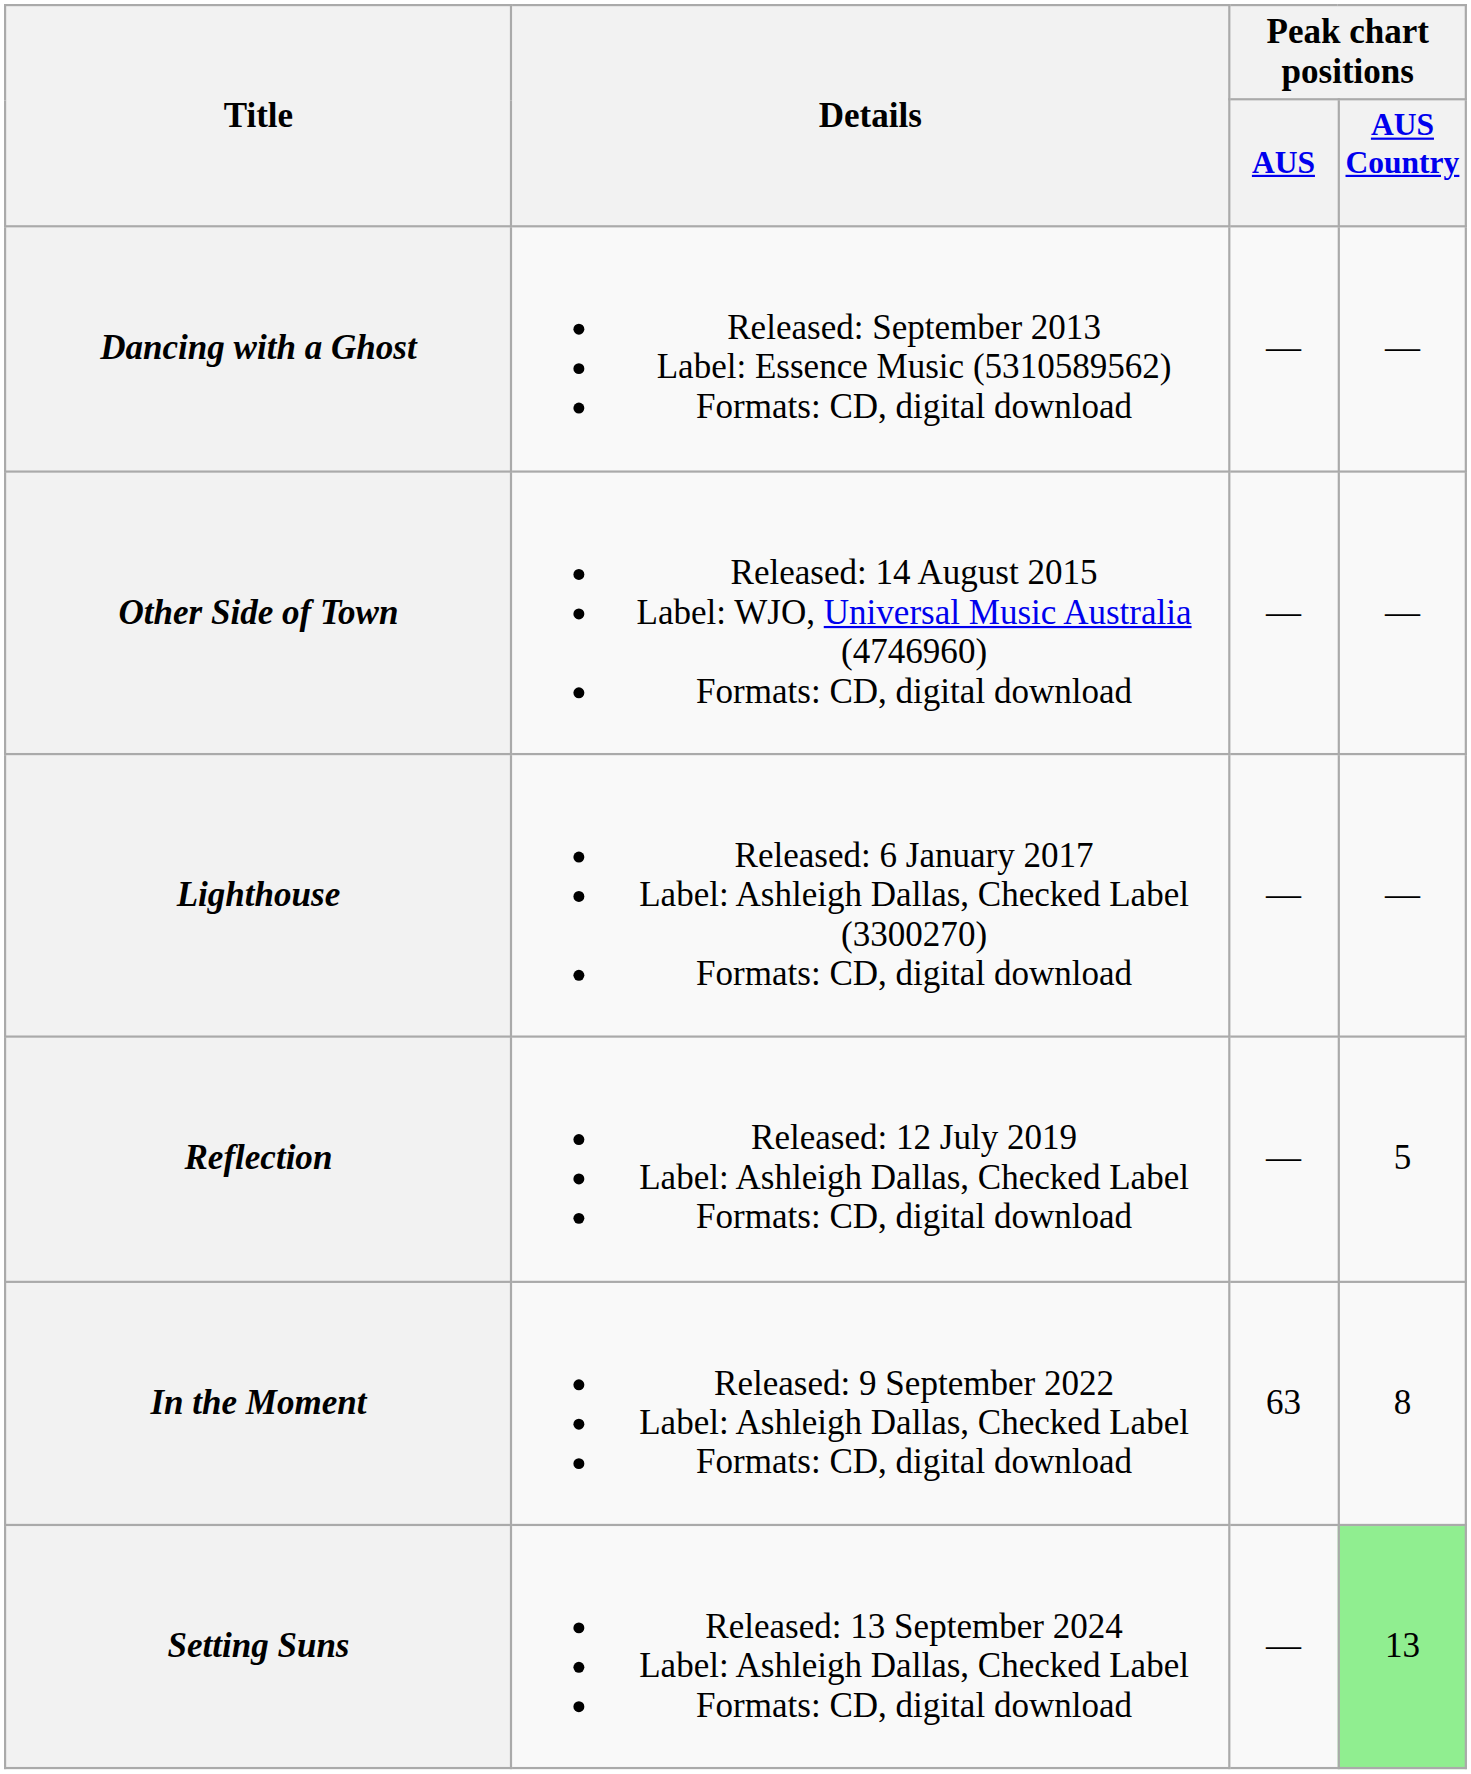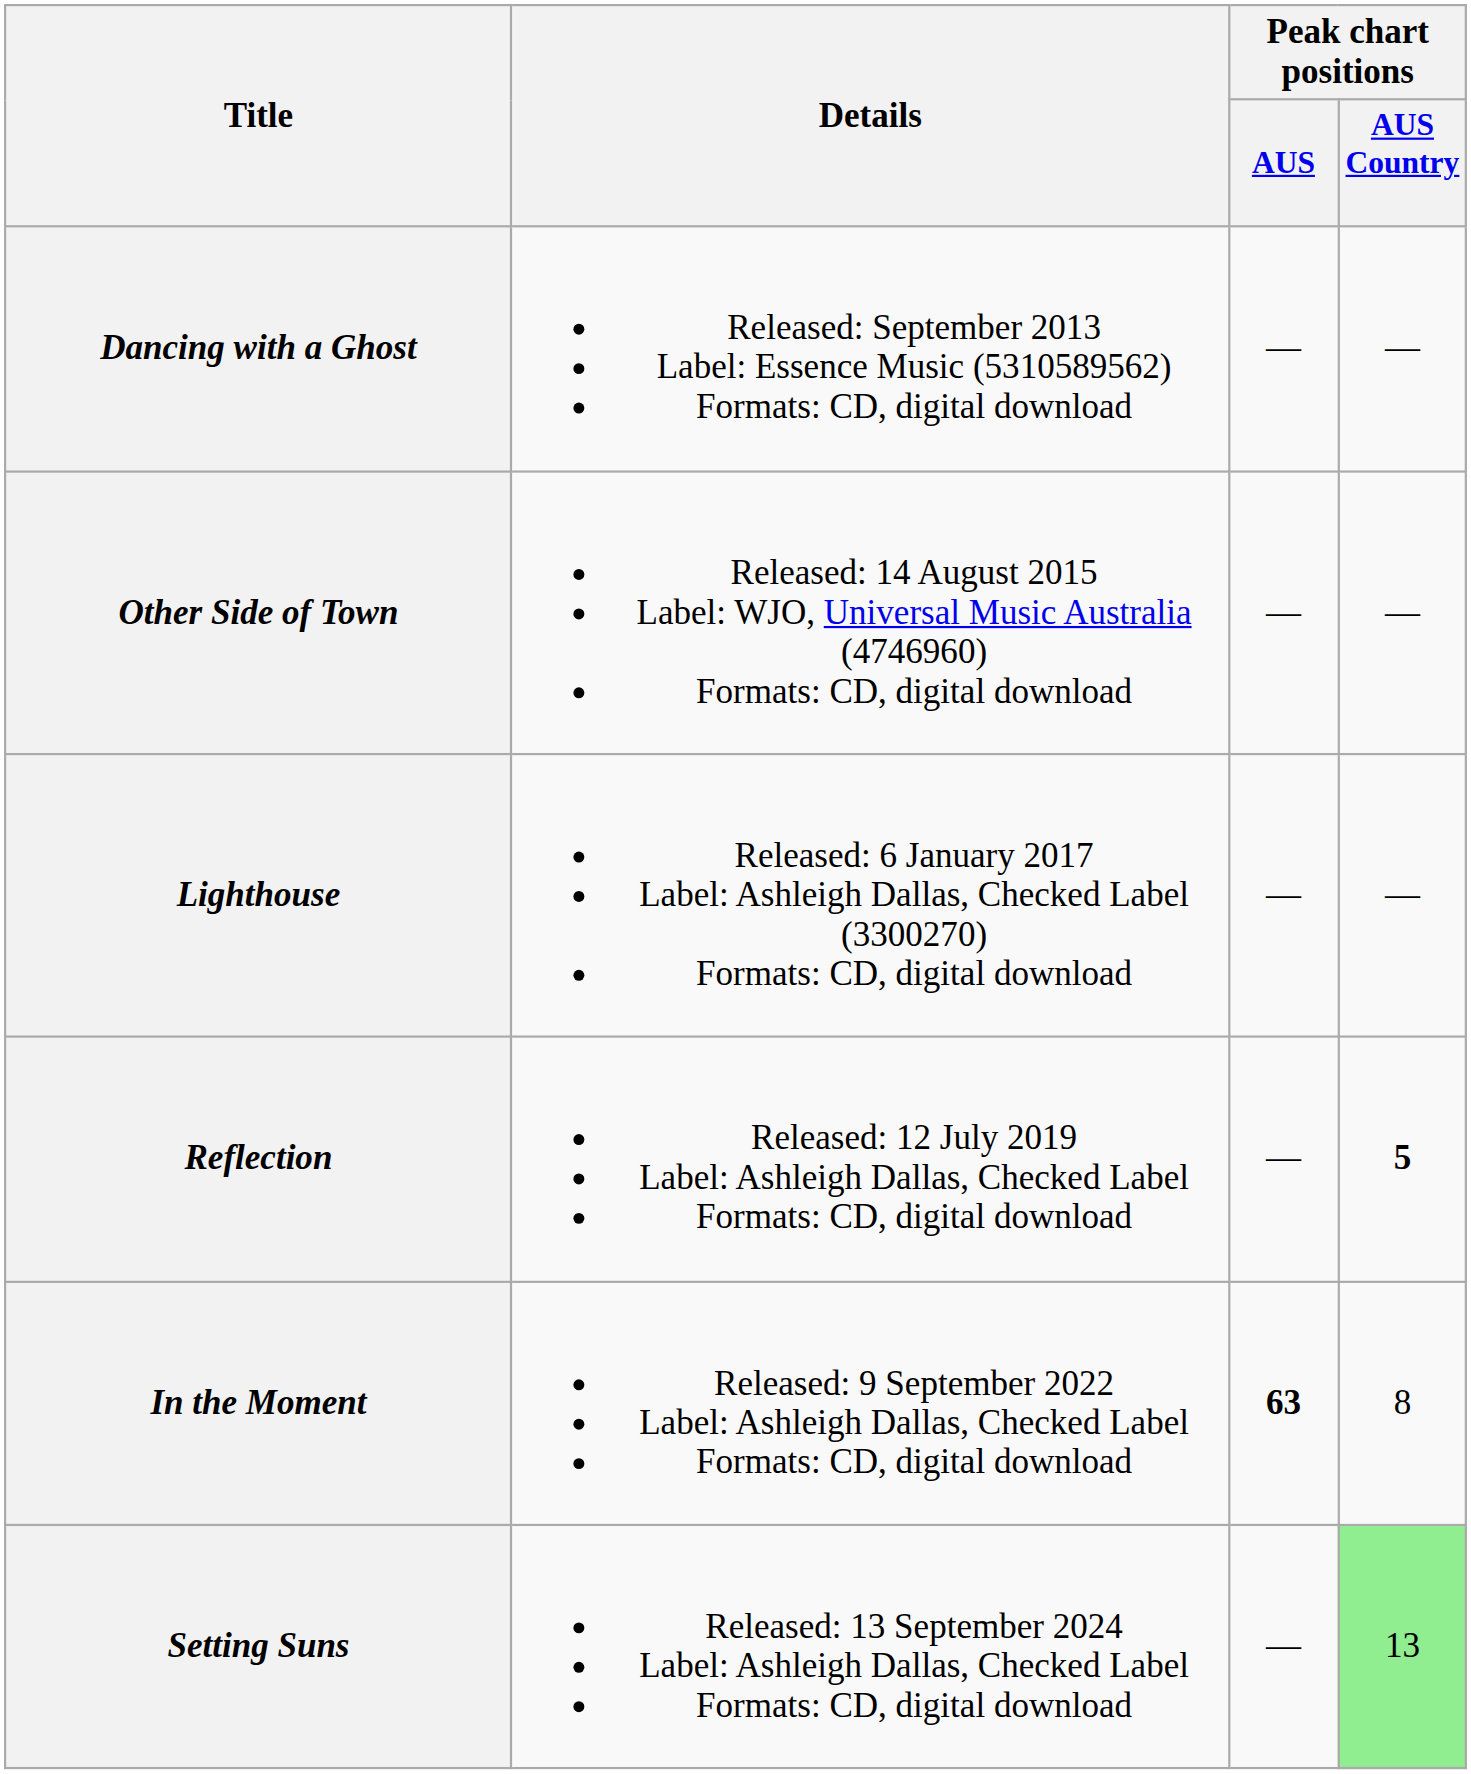(1402, 1158) normal -> (1402, 1158) bold
(1283, 1402) normal -> (1283, 1402) bold
